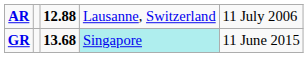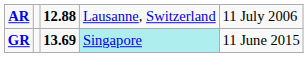(60, 40) 13.68 -> (60, 40) 13.69
